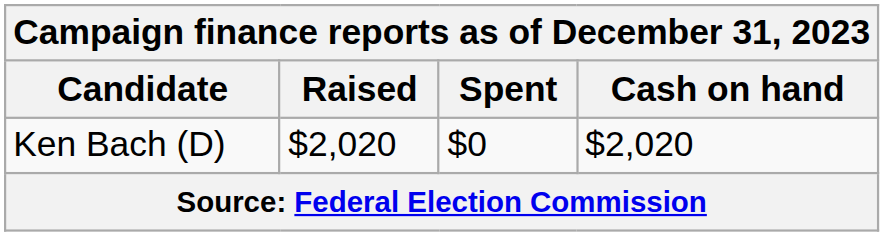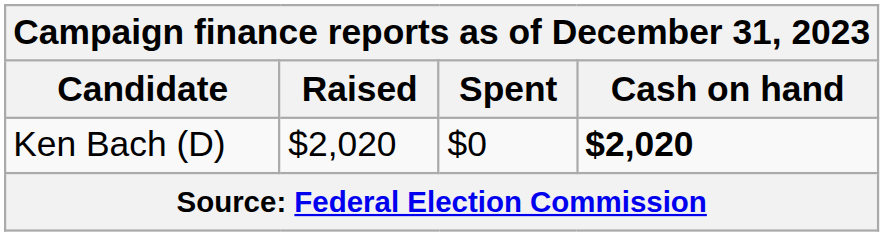(639, 144) normal -> (639, 144) bold
